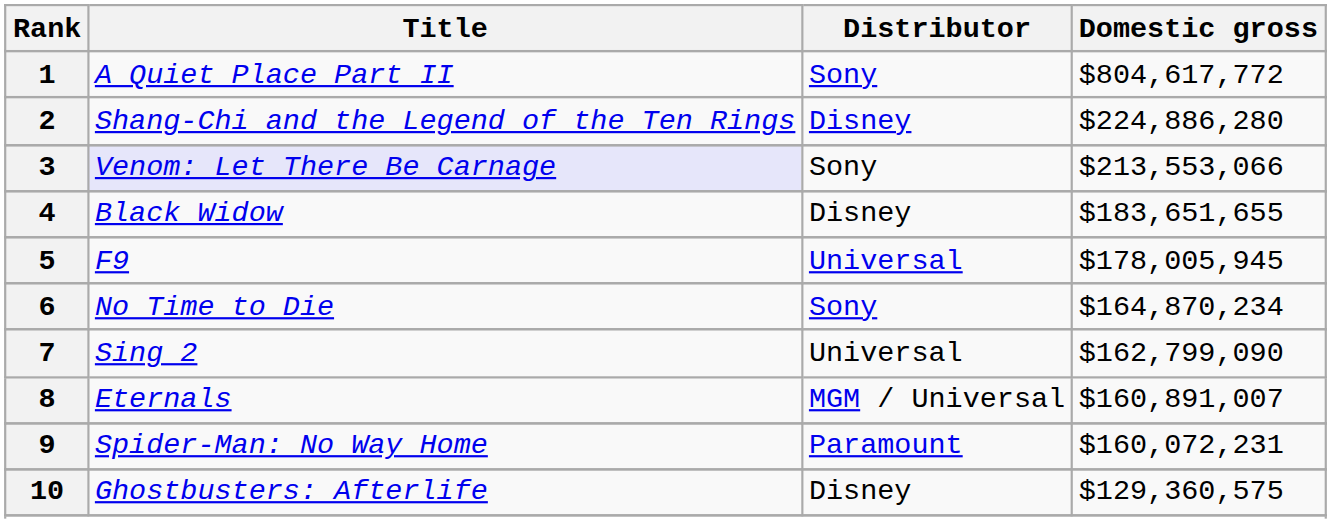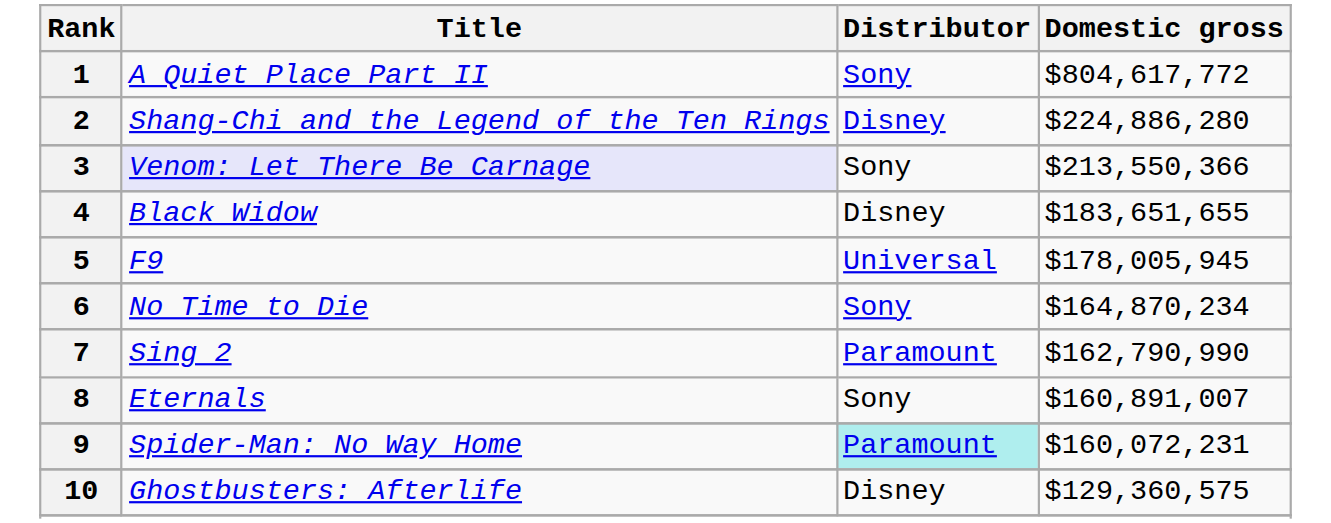(1181, 167) $213,553,066 -> (1147, 167) $213,550,366
(886, 353) Universal -> (920, 353) Paramount
(1181, 353) $162,799,090 -> (1147, 353) $162,790,990
(937, 400) MGM / Universal -> (877, 400) Sony
(886, 446) no background -> (920, 446) paleturquoise background
